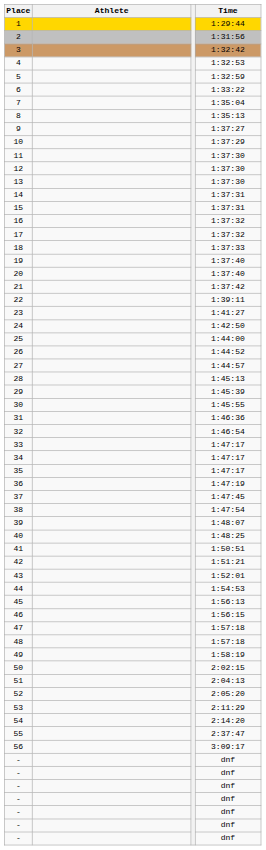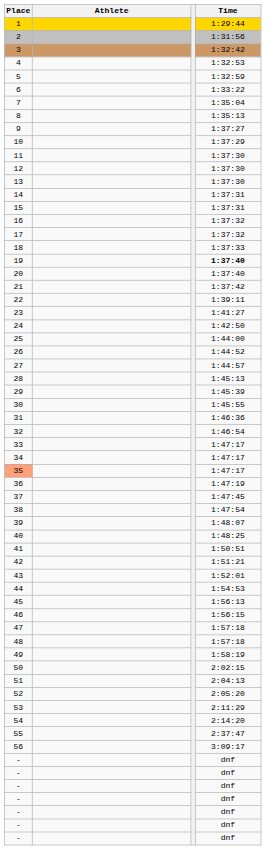(228, 260) normal -> (228, 260) bold
(18, 471) no background -> (18, 471) lightsalmon background
